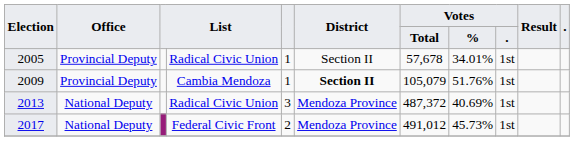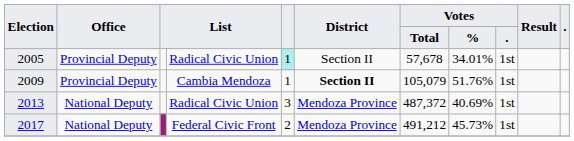(288, 59) no background -> (288, 59) paleturquoise background
(425, 125) 491,012 -> (425, 125) 491,212
